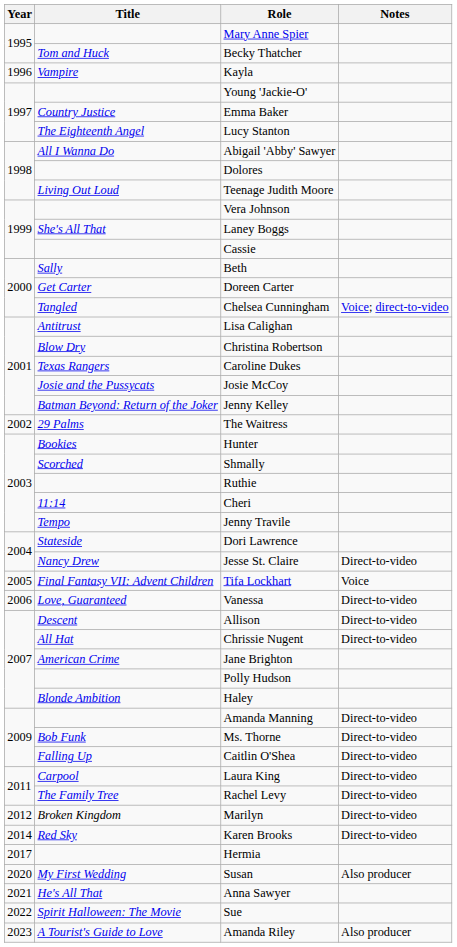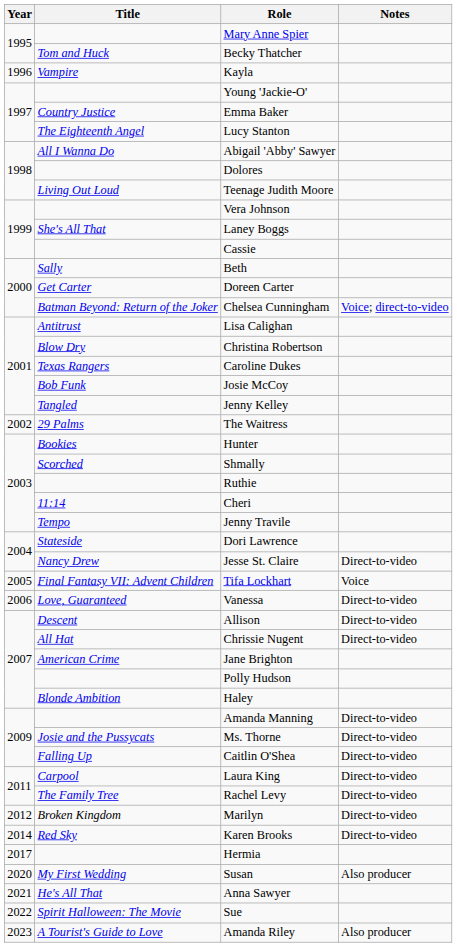(57, 307) Tangled -> (128, 307) Batman Beyond: Return of the Joker
(96, 385) Josie and the Pussycats -> (62, 385) Bob Funk
(128, 405) Batman Beyond: Return of the Joker -> (57, 405) Tangled
(62, 737) Bob Funk -> (96, 737) Josie and the Pussycats
